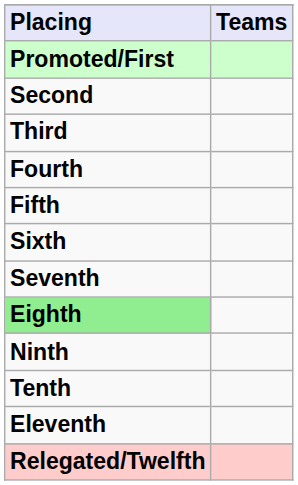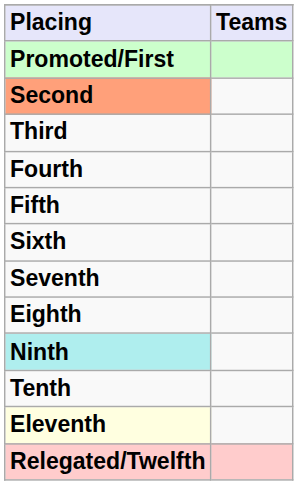(52, 95) no background -> (52, 95) lightsalmon background
(46, 315) lightgreen background -> (46, 315) no background
(39, 351) no background -> (39, 351) paleturquoise background
(58, 424) no background -> (58, 424) lightyellow background
